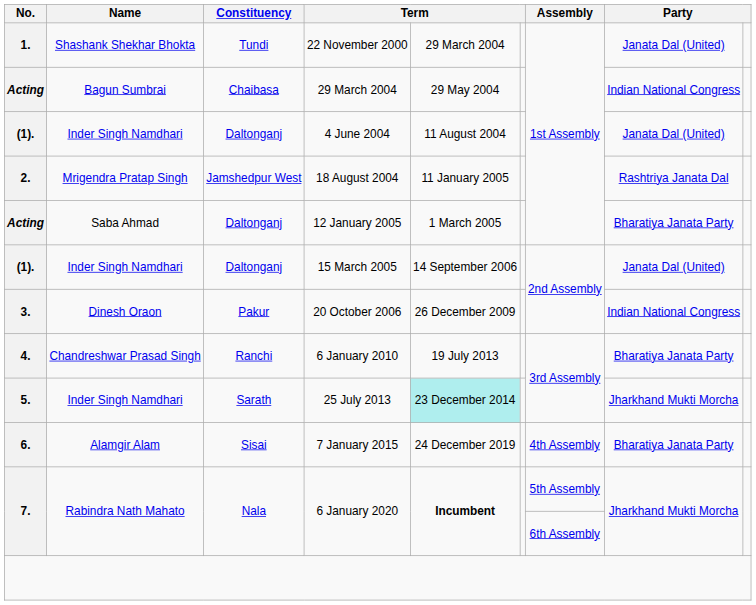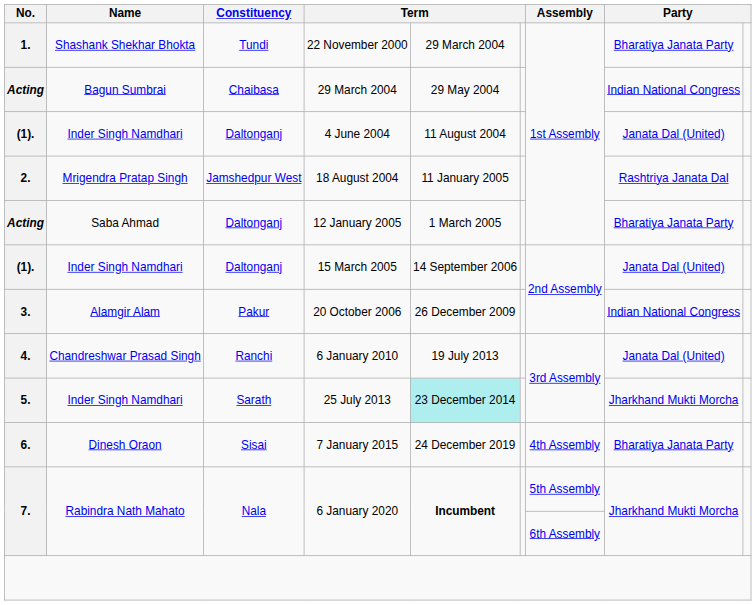(674, 45) Janata Dal (United) -> (674, 45) Bharatiya Janata Party
(125, 311) Dinesh Oraon -> (125, 311) Alamgir Alam
(674, 356) Bharatiya Janata Party -> (674, 356) Janata Dal (United)
(125, 445) Alamgir Alam -> (125, 445) Dinesh Oraon
